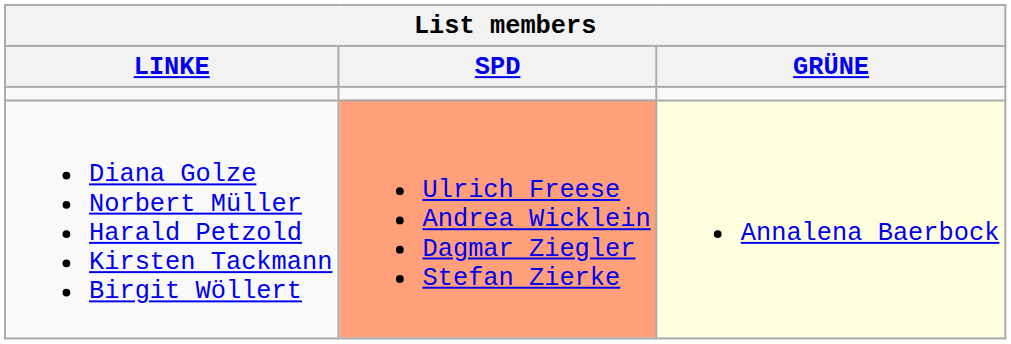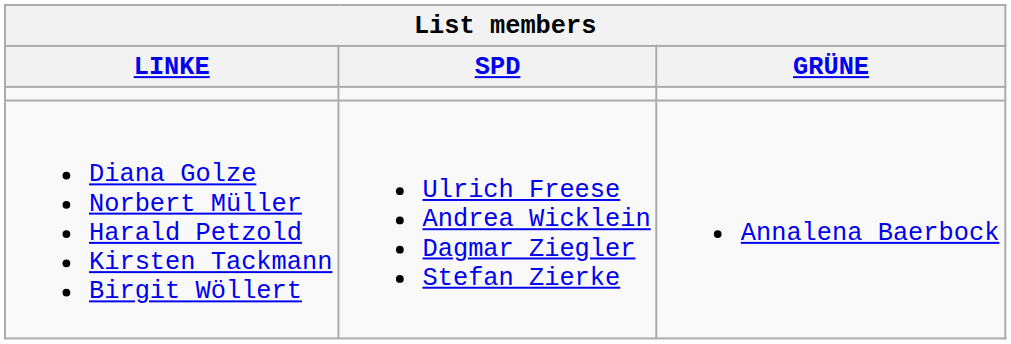(498, 233) lightsalmon background -> (498, 233) no background
(831, 233) lightyellow background -> (831, 233) no background
